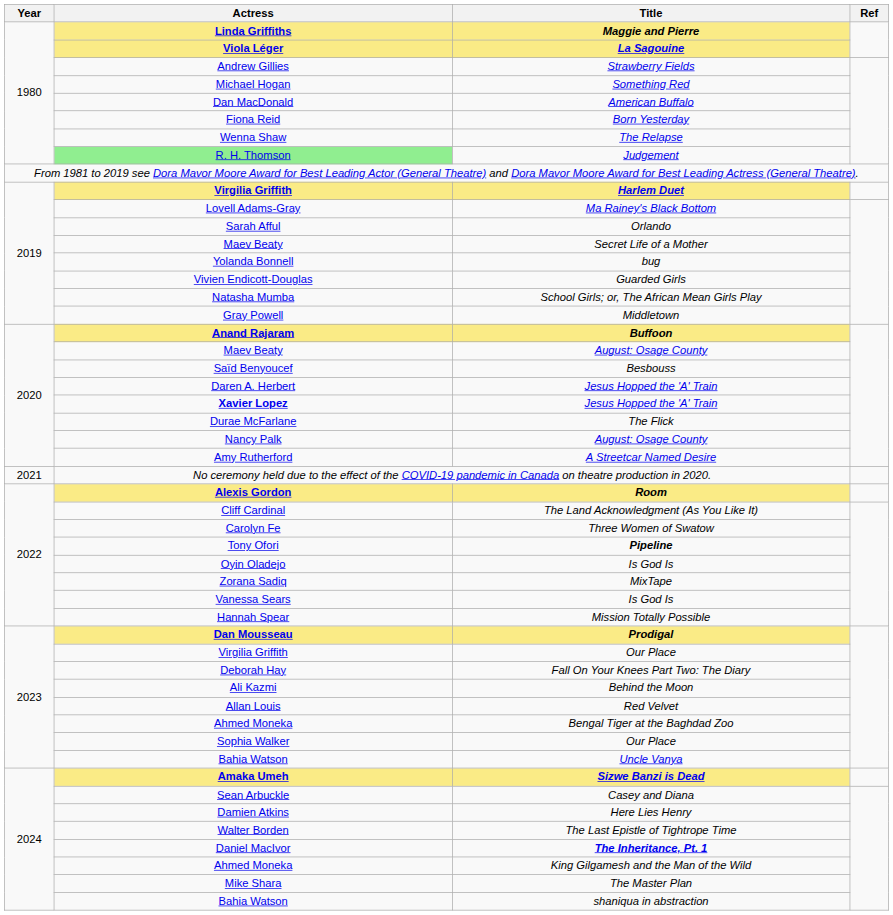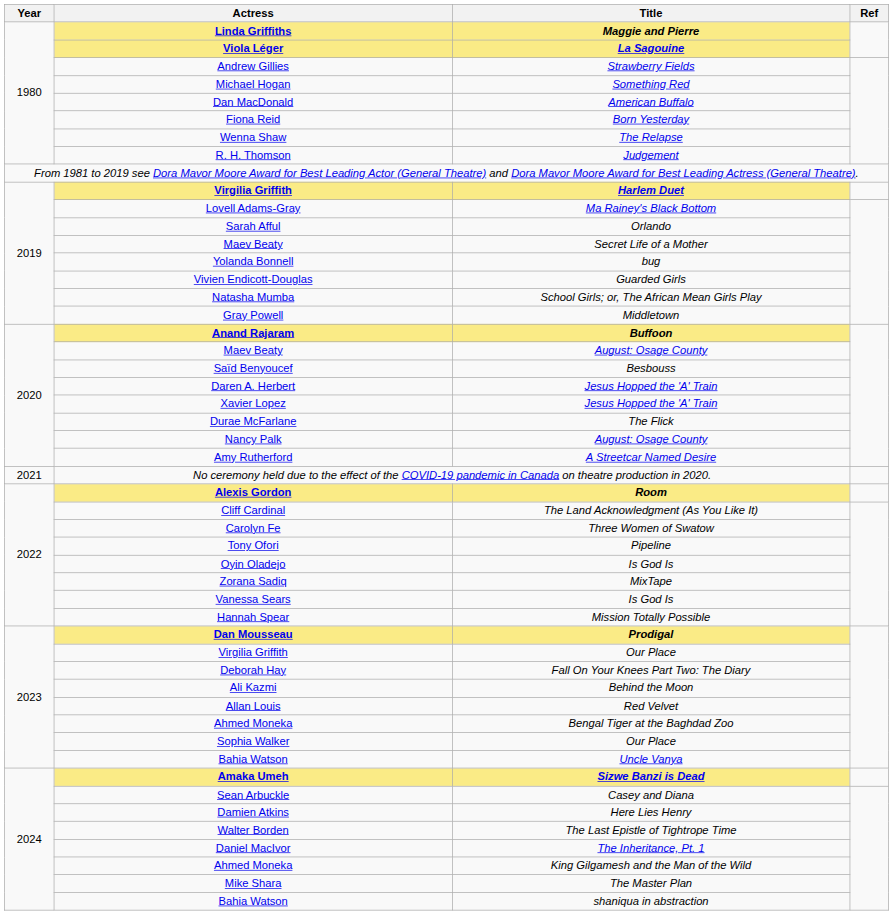(253, 155) lightgreen background -> (253, 155) no background
(253, 404) bold -> (253, 404) normal
(651, 546) bold -> (651, 546) normal
(651, 848) bold -> (651, 848) normal
